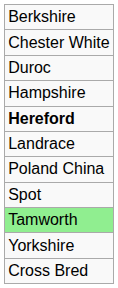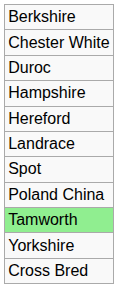(42, 118) bold -> (39, 118) normal
(56, 169) Poland China -> (25, 169) Spot
(25, 194) Spot -> (56, 194) Poland China
